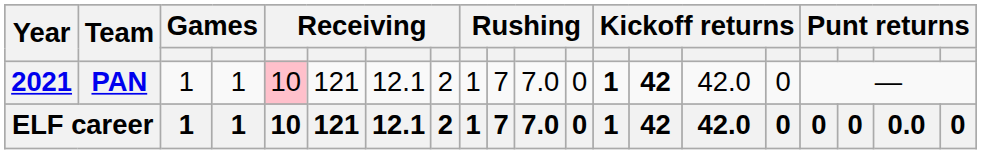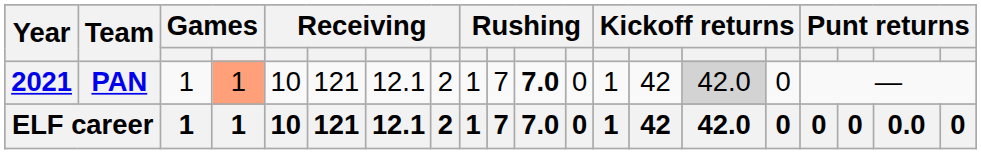(238, 82) no background -> (238, 82) lightsalmon background
(286, 82) pink background -> (286, 82) no background
(540, 82) normal -> (540, 82) bold
(611, 82) bold -> (611, 82) normal
(656, 82) bold -> (656, 82) normal
(724, 82) no background -> (724, 82) lightgrey background
